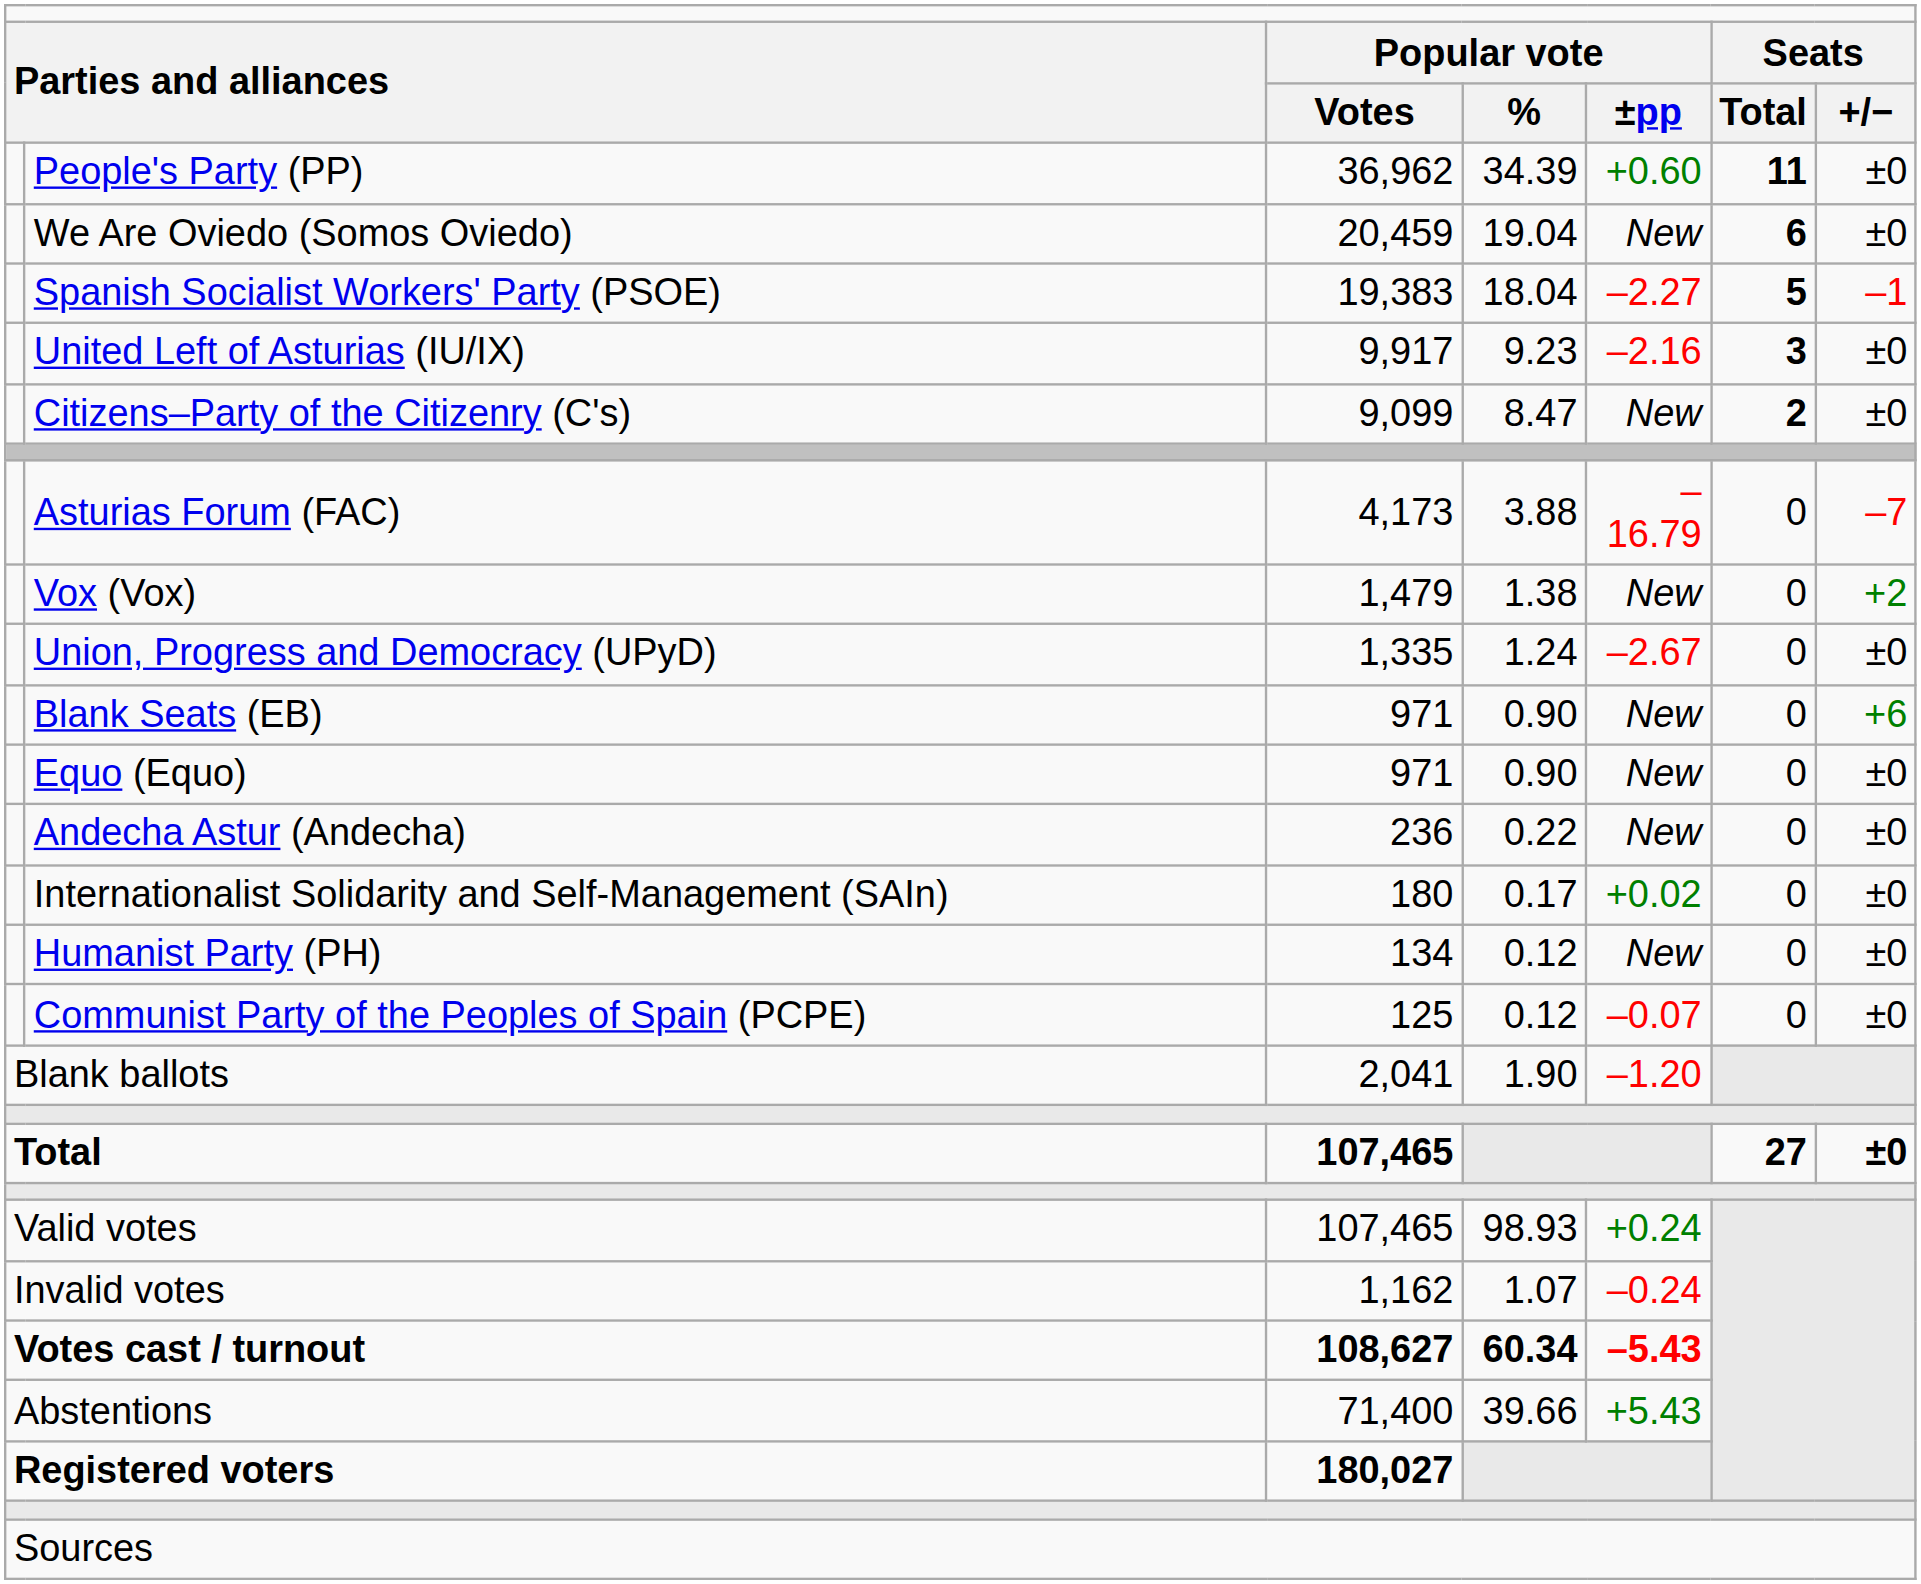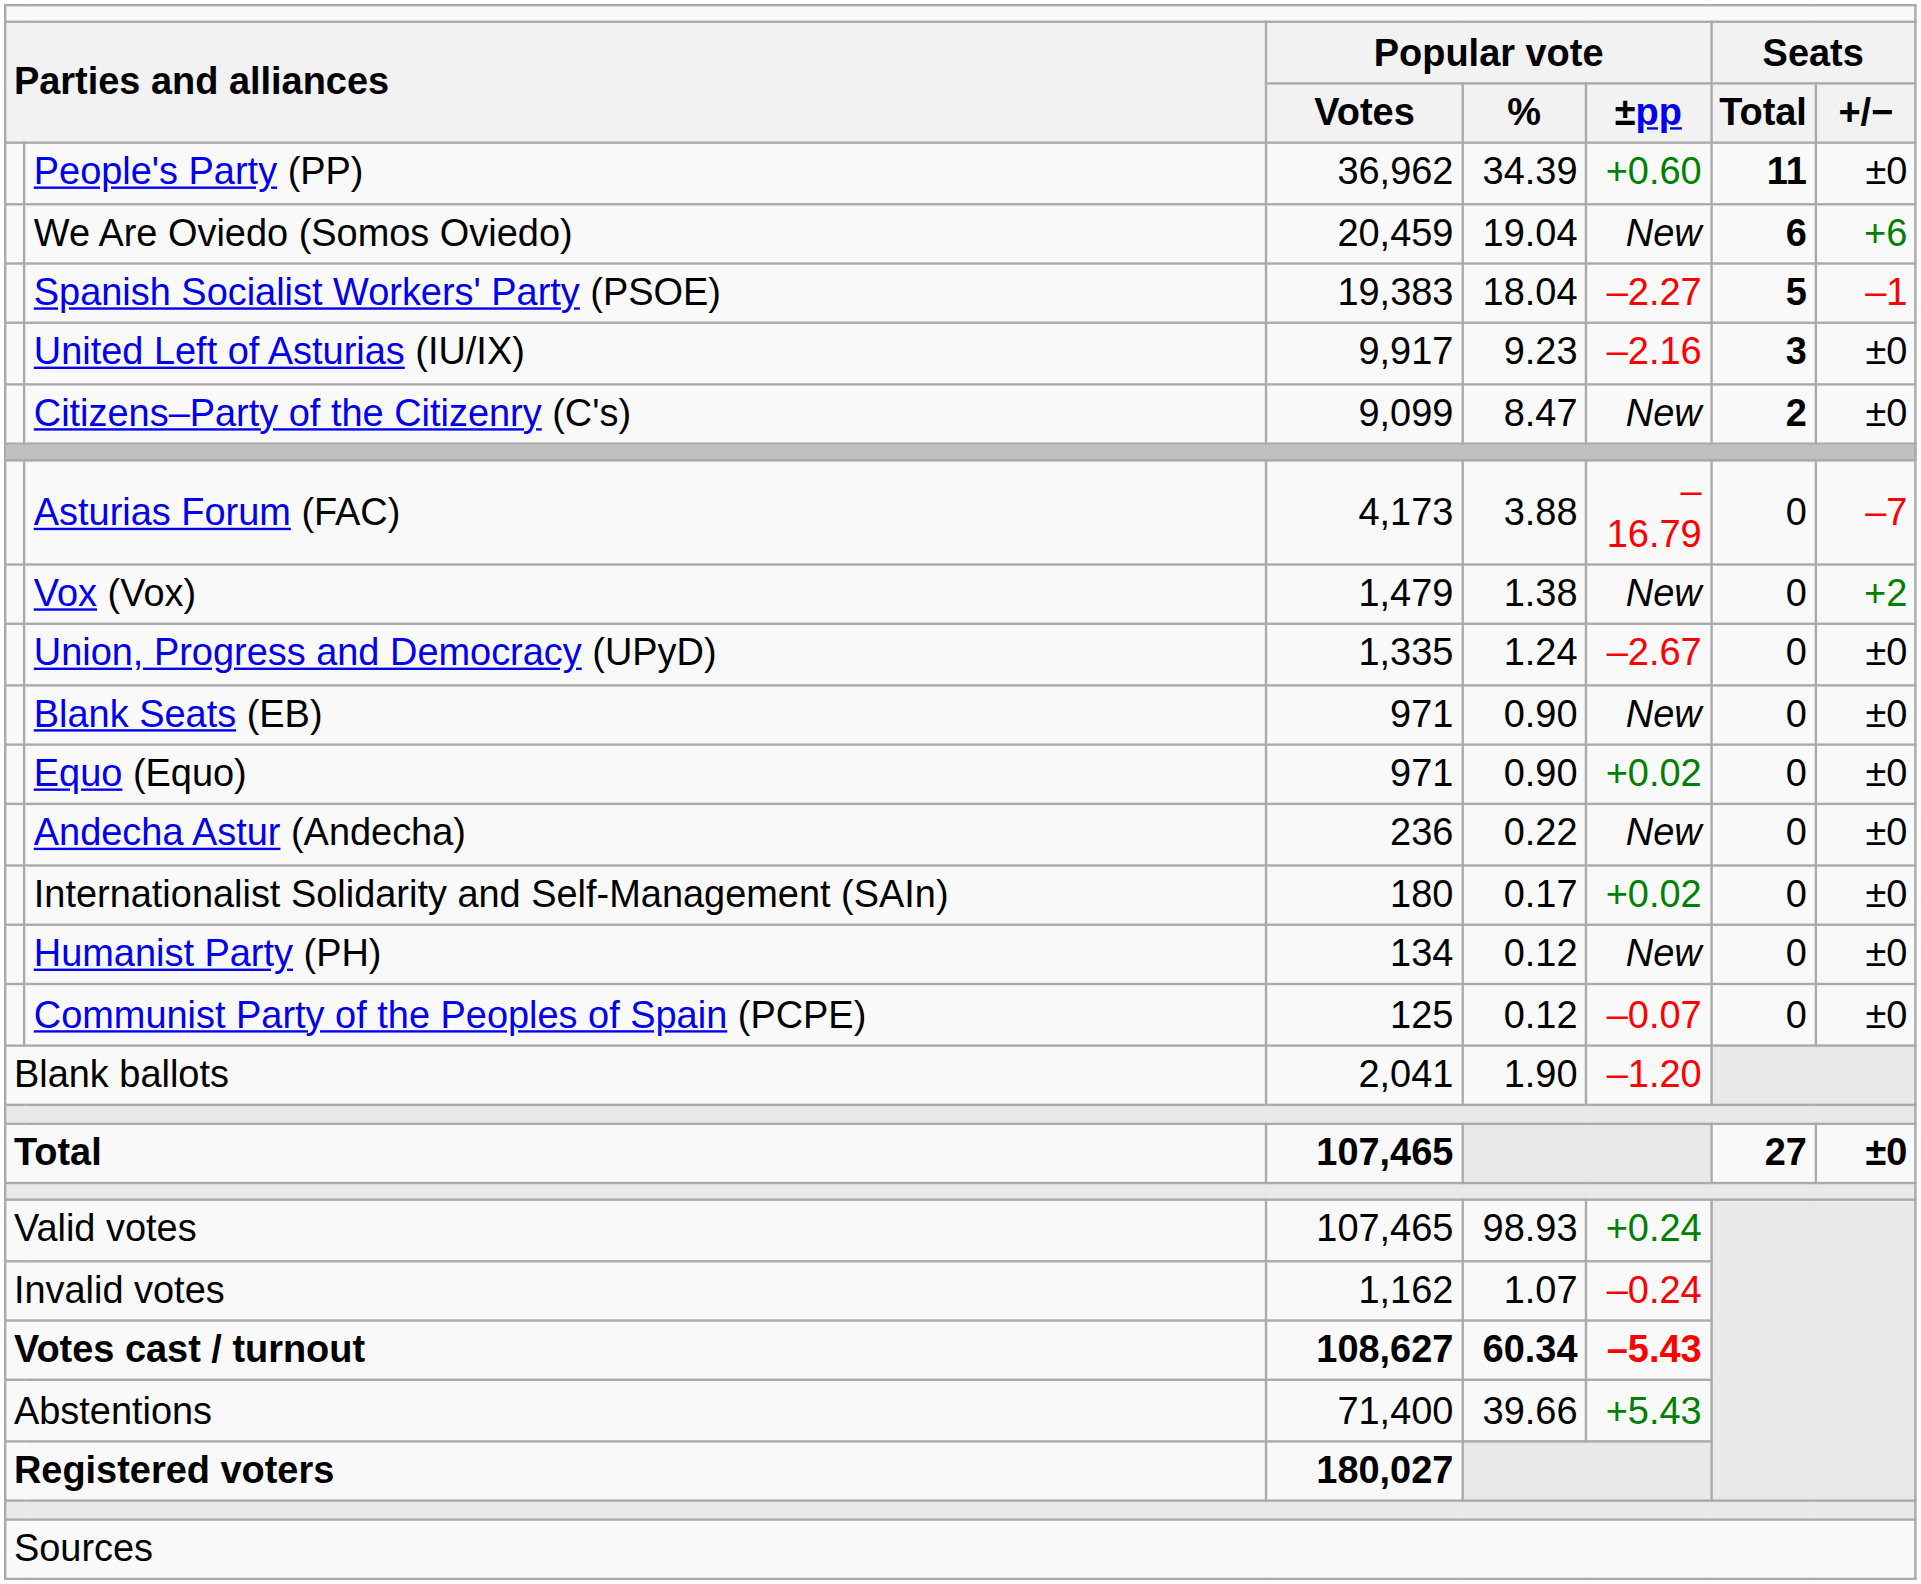(1886, 232) ±0 -> (1886, 232) +6
(1886, 713) +6 -> (1886, 713) ±0
(1664, 773) New -> (1654, 773) +0.02
